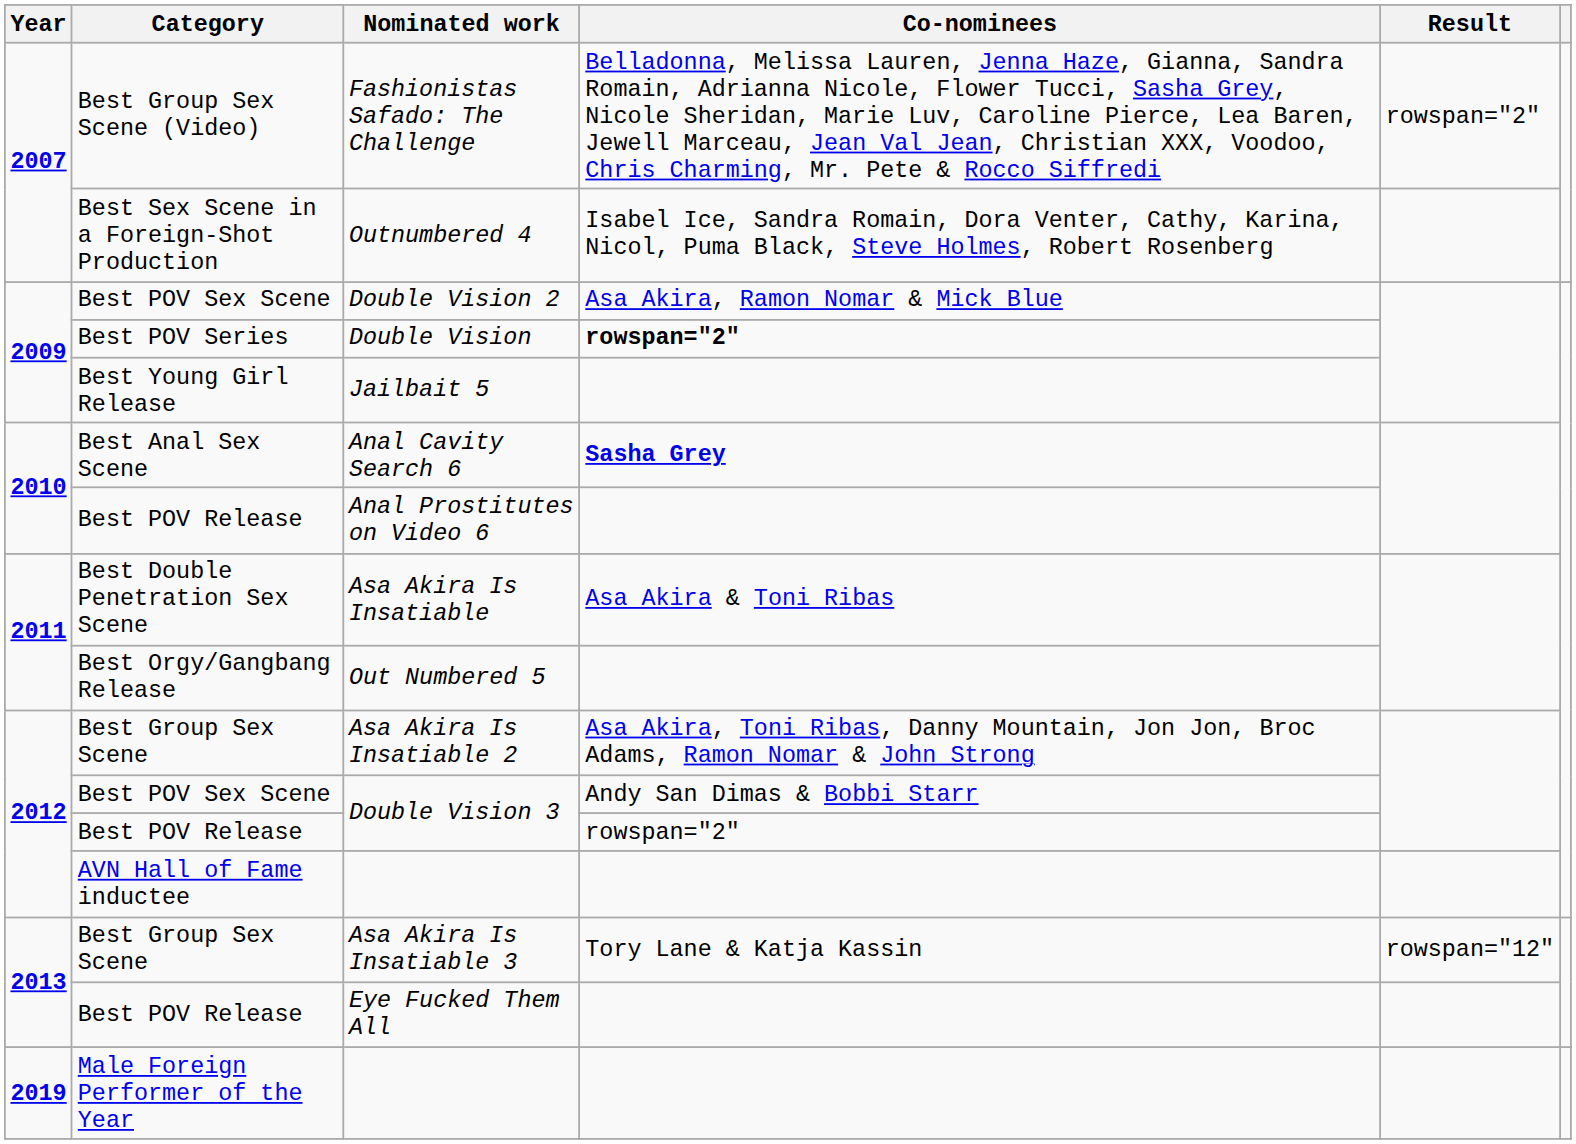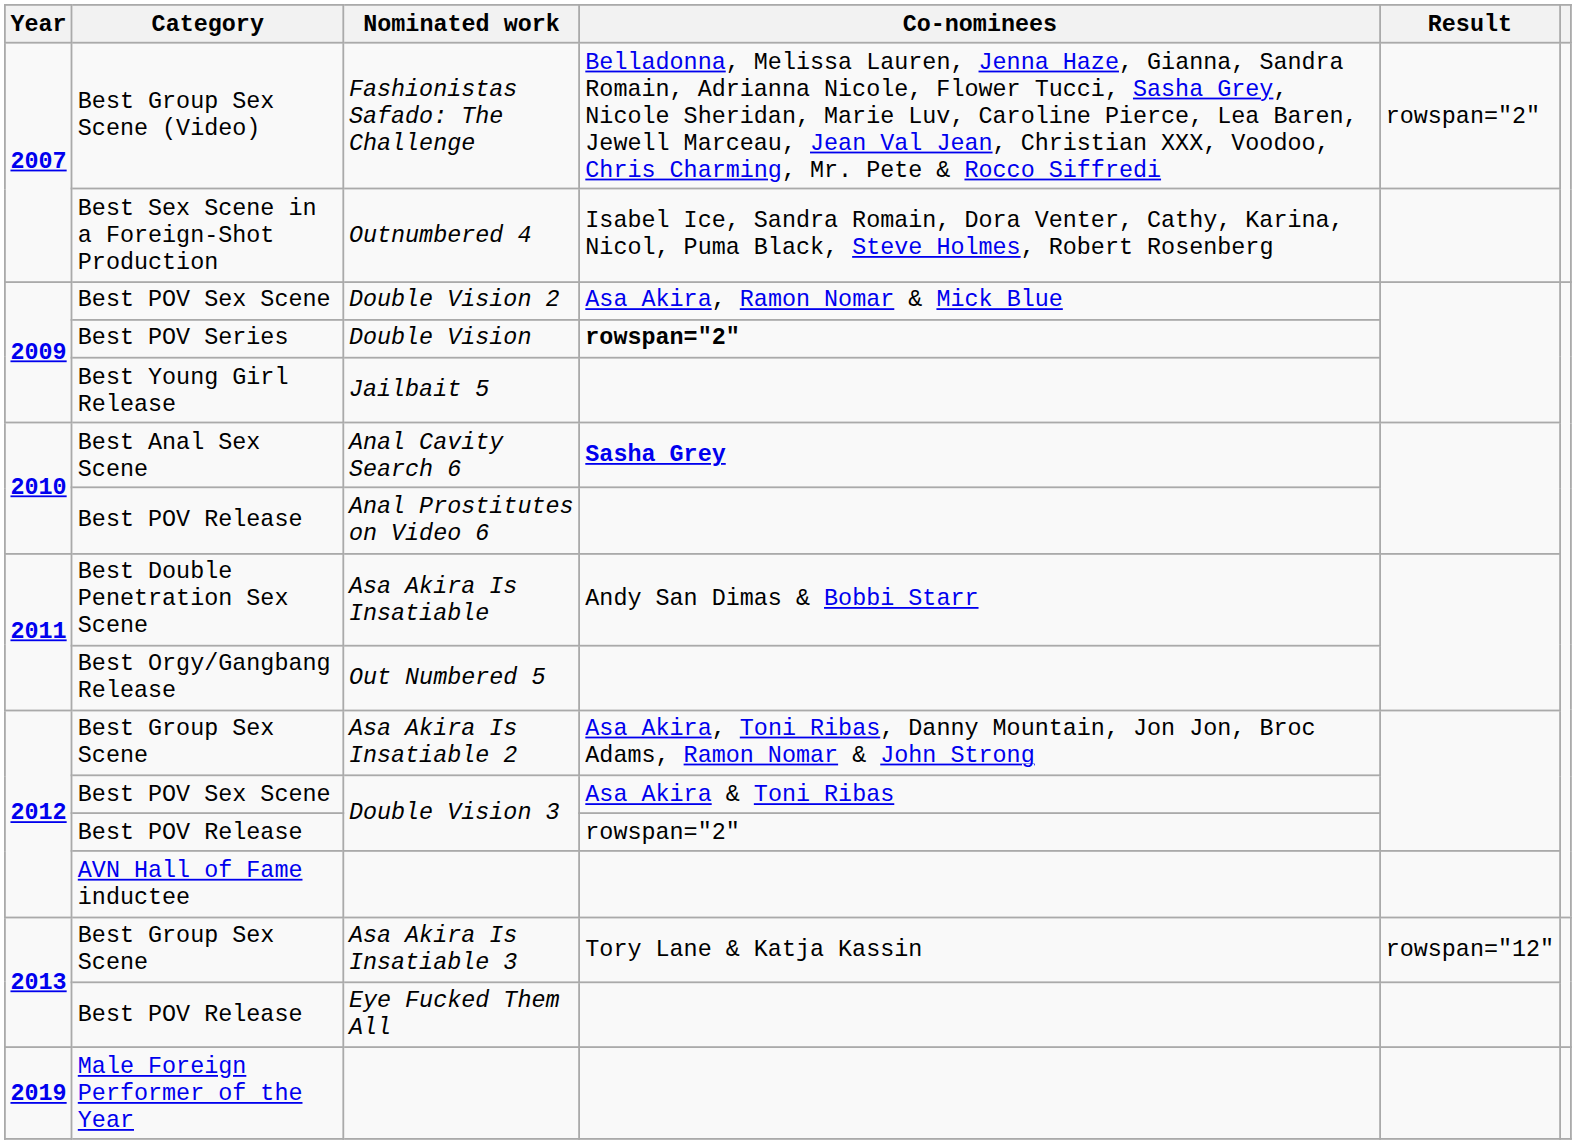(740, 599) Asa Akira & Toni Ribas -> (782, 599) Andy San Dimas & Bobbi Starr
(782, 794) Andy San Dimas & Bobbi Starr -> (740, 794) Asa Akira & Toni Ribas
